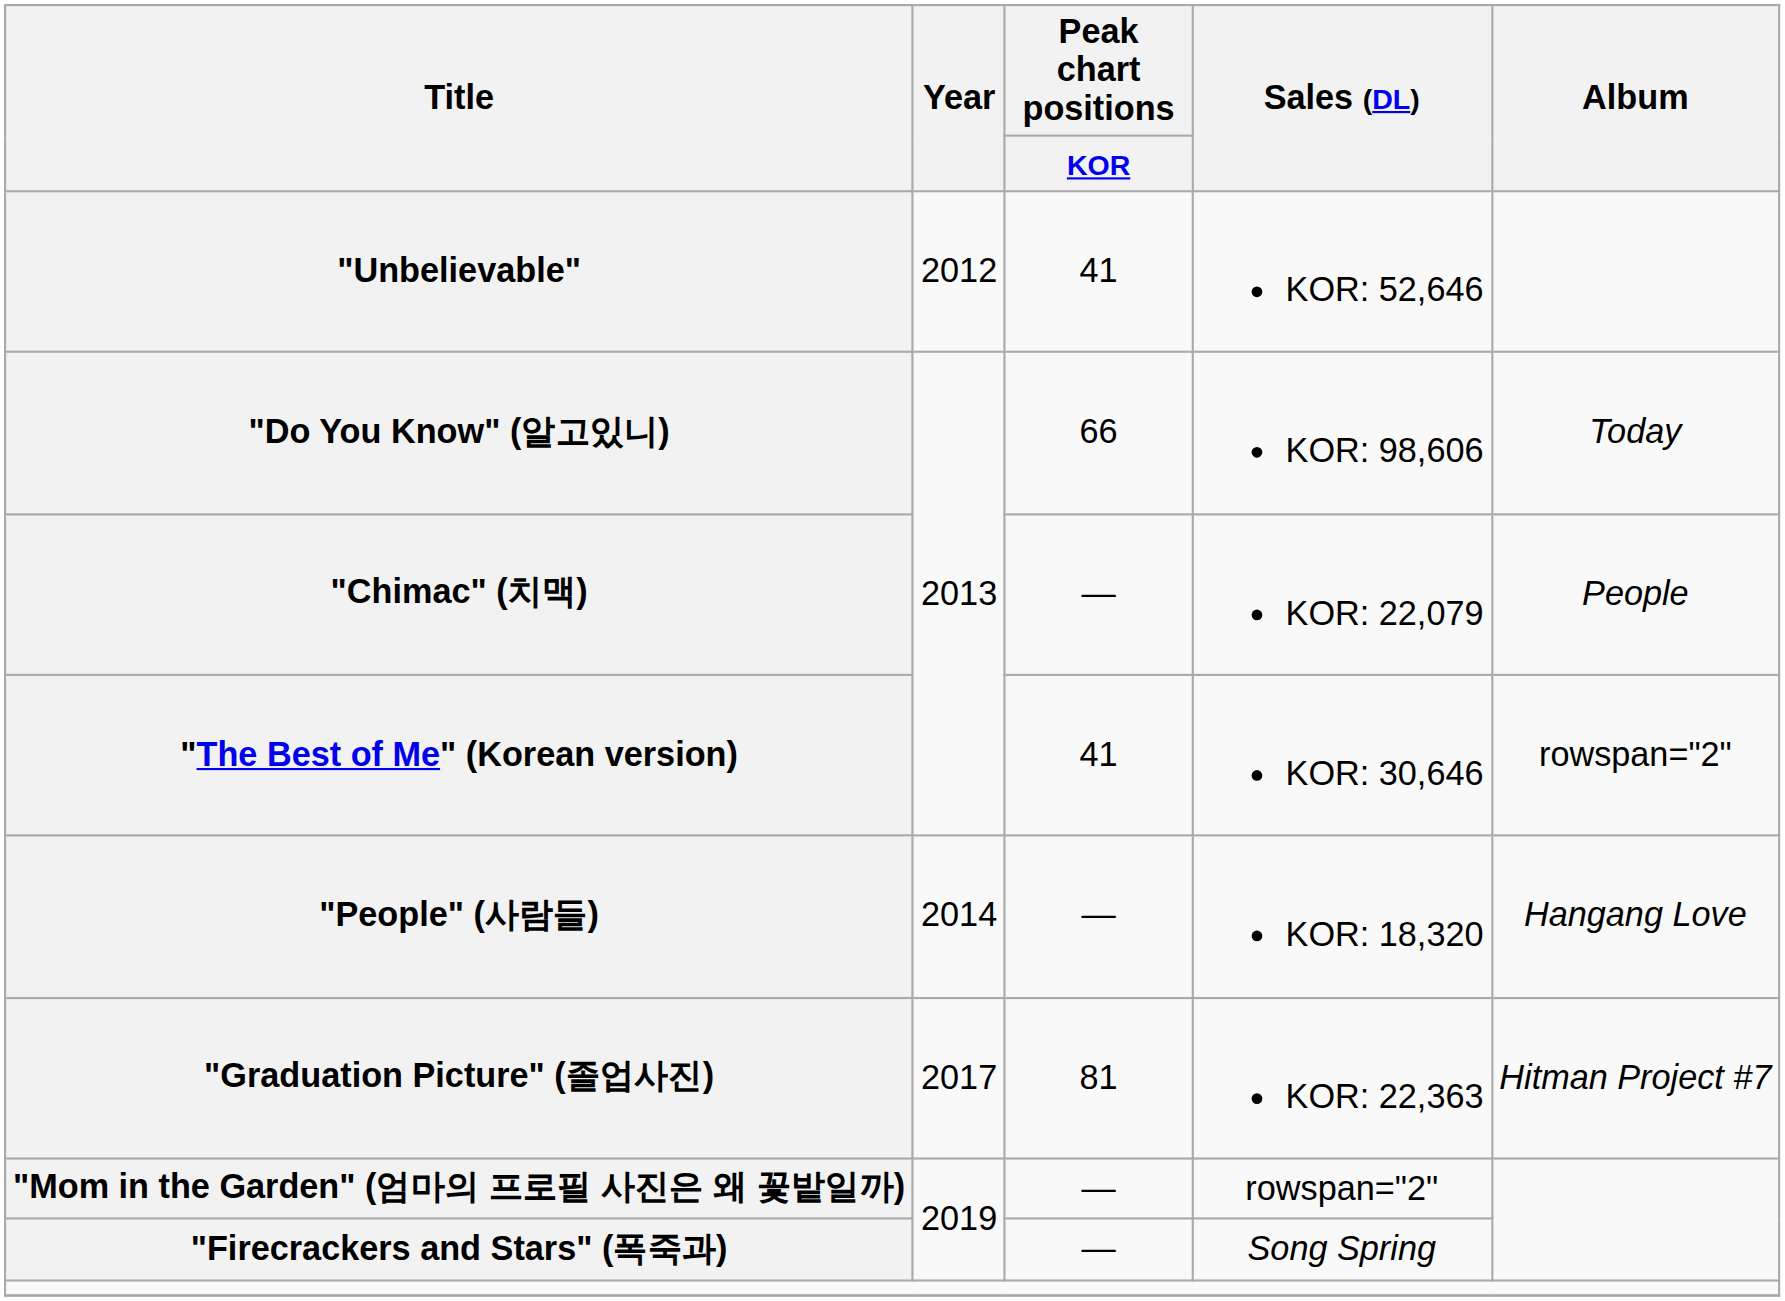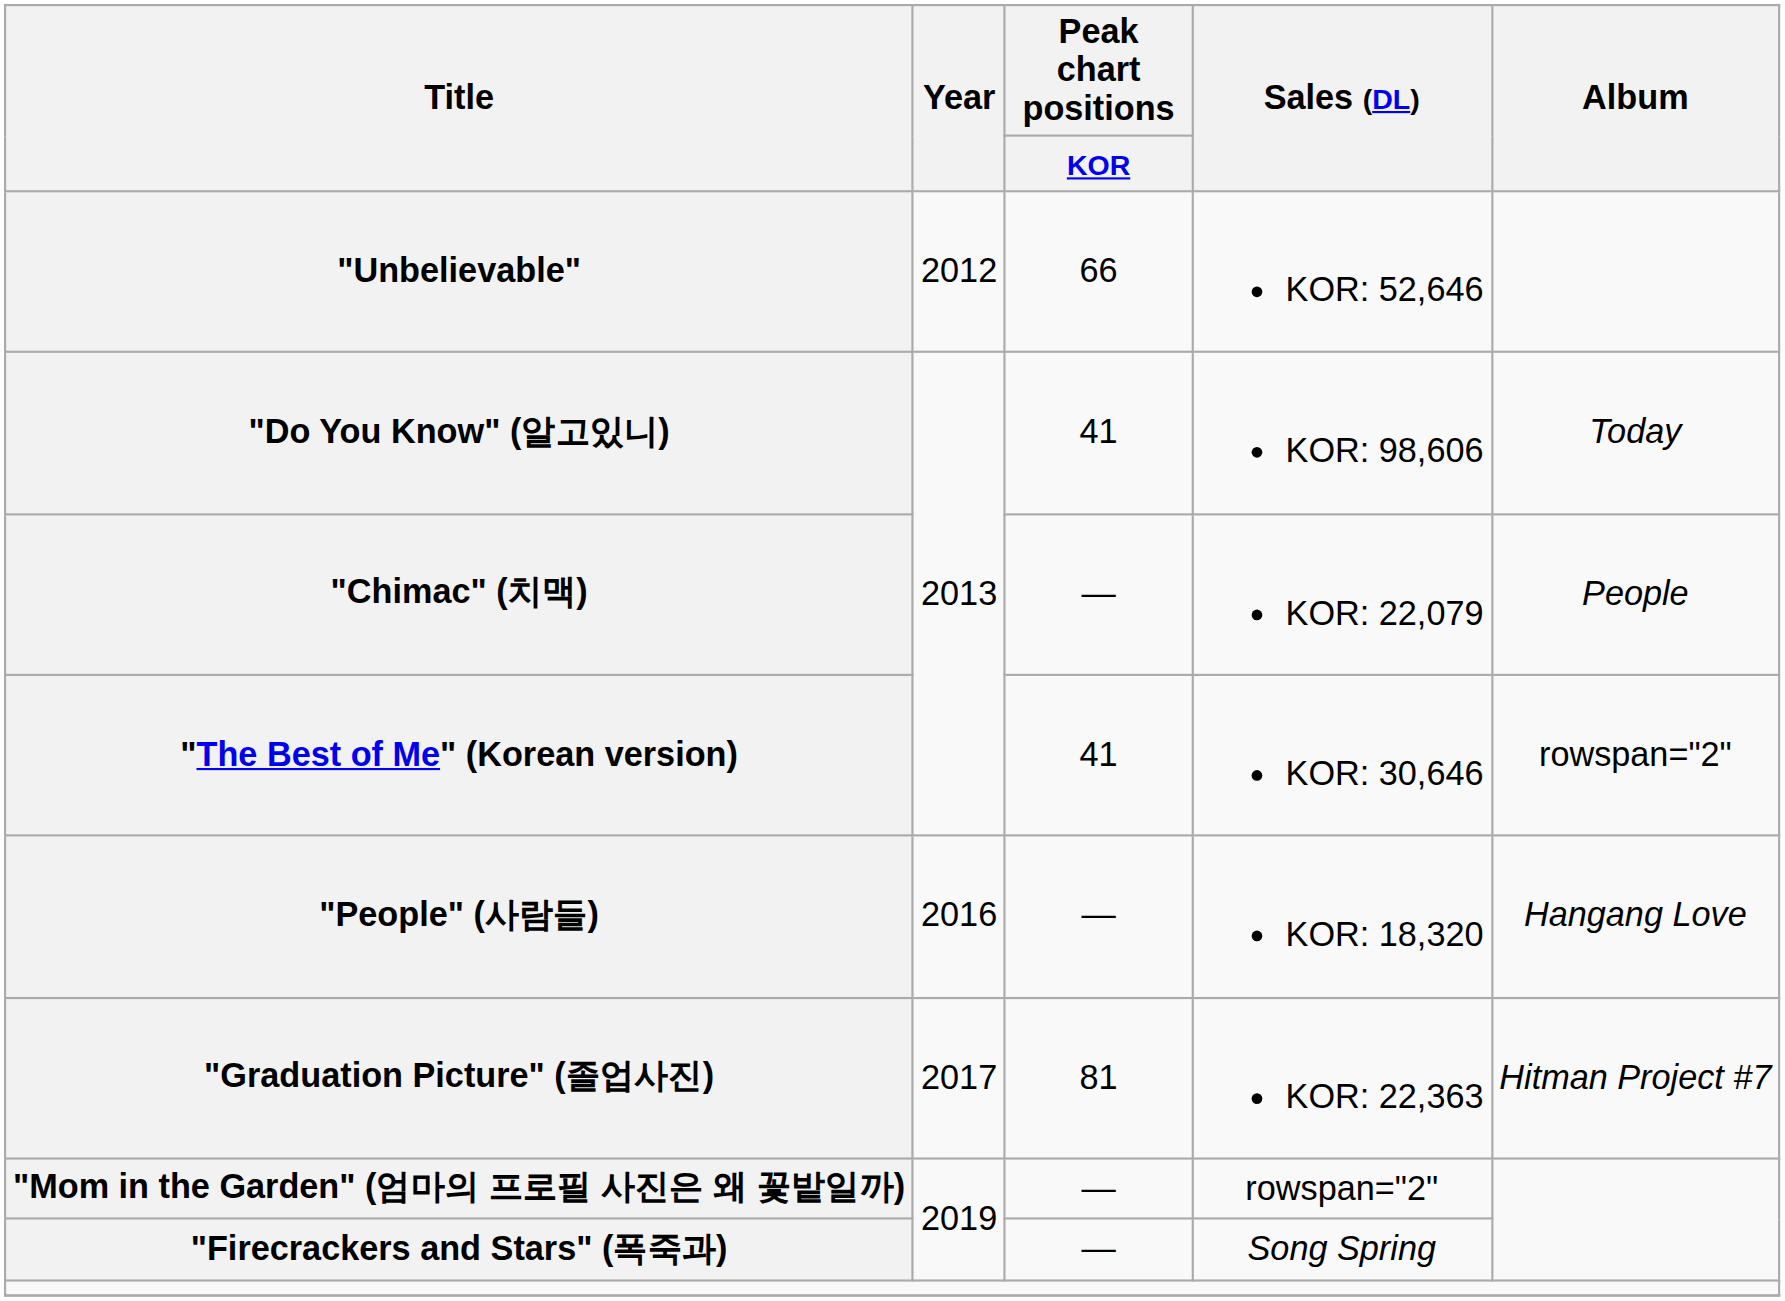(1099, 270) 41 -> (1099, 270) 66
(1099, 432) 66 -> (1099, 432) 41
(959, 916) 2014 -> (959, 916) 2016
